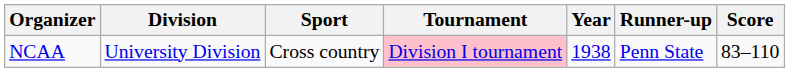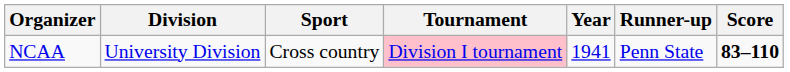(591, 51) 1938 -> (591, 51) 1941
(750, 51) normal -> (750, 51) bold
